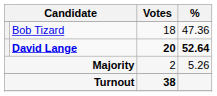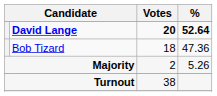rows swapped: (45, 48) <-> (38, 31)
(169, 83) bold -> (169, 83) normal
